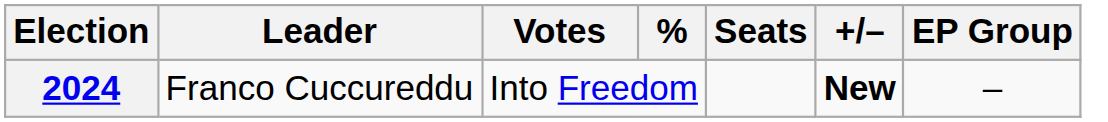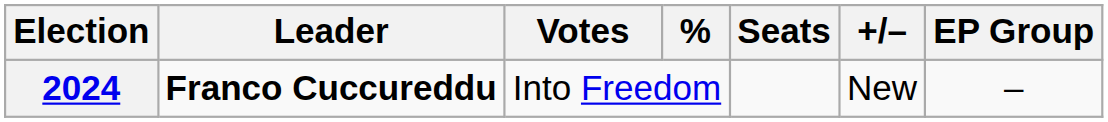(319, 87) normal -> (331, 87) bold
(860, 87) bold -> (882, 87) normal
